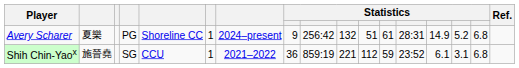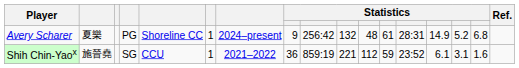(372, 35) 51 -> (372, 35) 48
(481, 54) 6.8 -> (481, 54) 1.6
